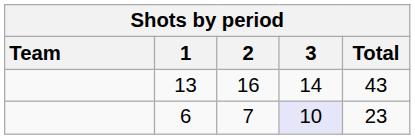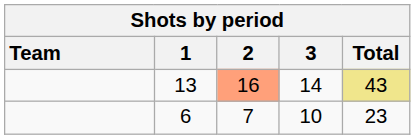(248, 85) no background -> (248, 85) lightsalmon background
(376, 85) no background -> (376, 85) khaki background
(311, 117) lavender background -> (311, 117) no background
